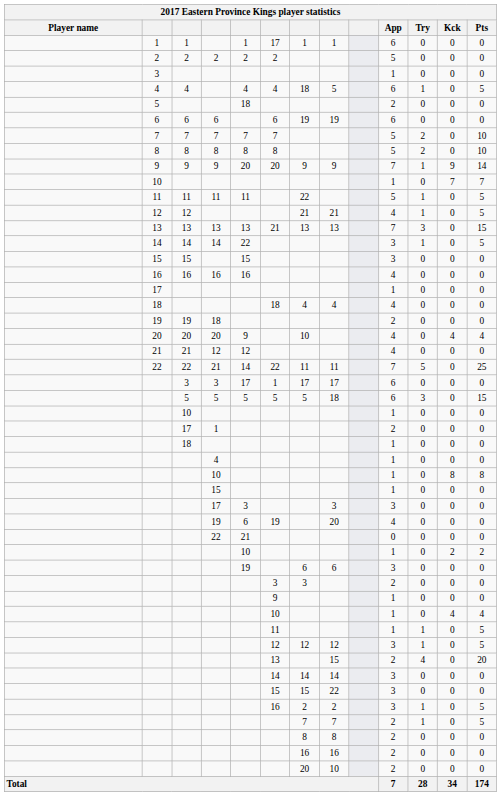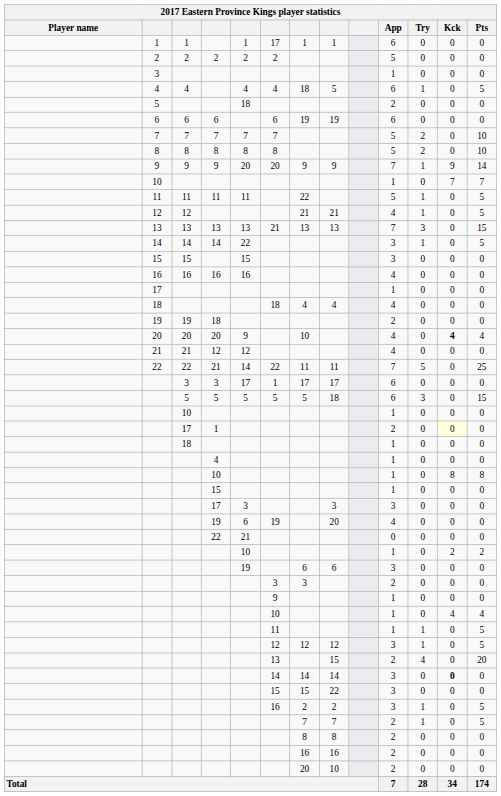(452, 336) normal -> (452, 336) bold
(452, 429) no background -> (452, 429) lightyellow background
(452, 676) normal -> (452, 676) bold
